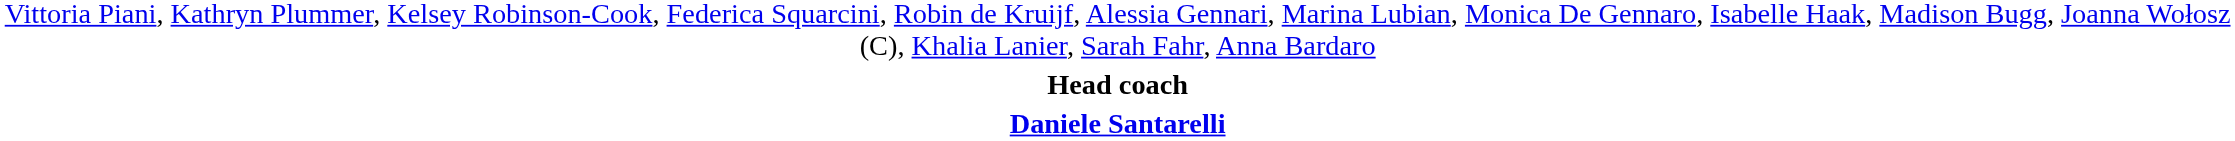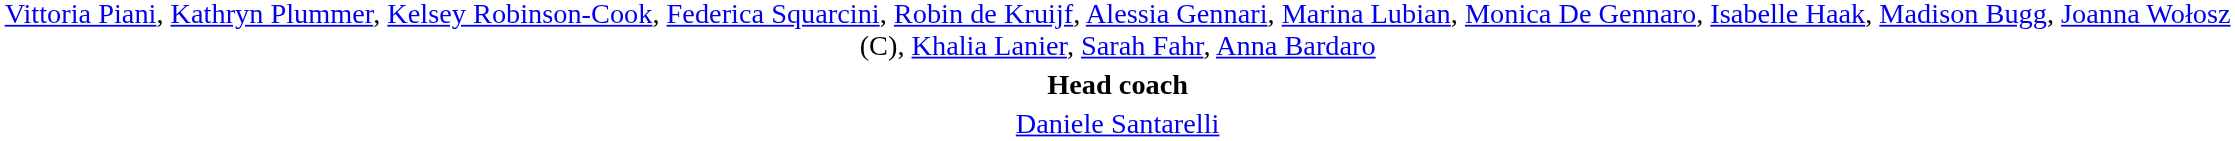(1118, 123) bold -> (1118, 123) normal
